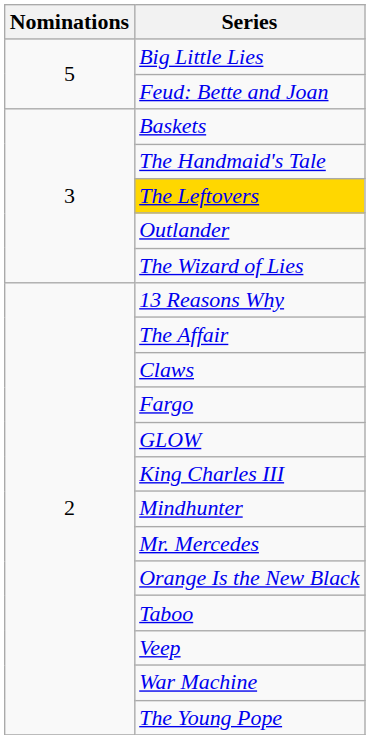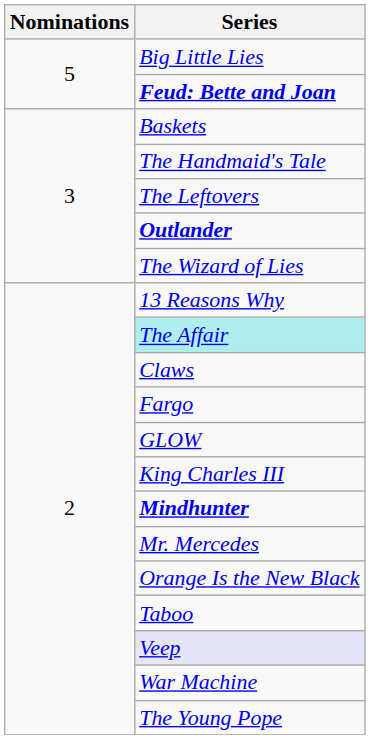(234, 91) normal -> (238, 91) bold
(199, 195) gold background -> (199, 195) no background
(184, 230) normal -> (185, 230) bold
(184, 334) no background -> (184, 334) paleturquoise background
(191, 508) normal -> (194, 508) bold
(160, 647) no background -> (160, 647) lavender background
